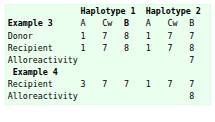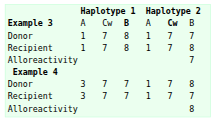(172, 24) normal -> (172, 24) bold
+ row: (20, 84)
